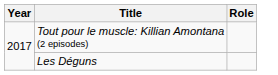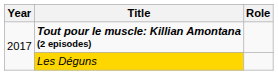(131, 37) normal -> (139, 37) bold
(67, 61) no background -> (67, 61) gold background
